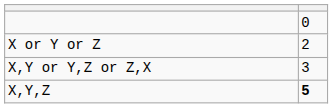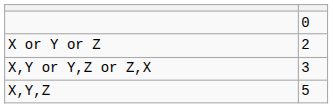(306, 91) bold -> (306, 91) normal
